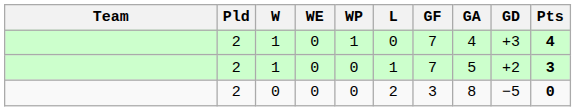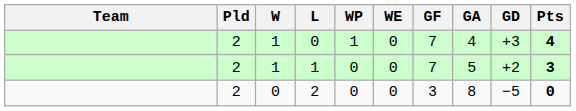columns swapped: (315, 17) <-> (393, 17)
